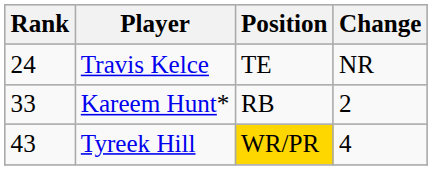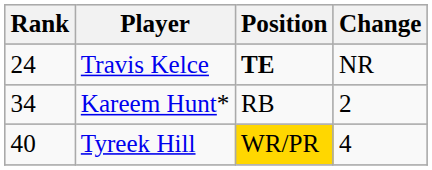(256, 64) normal -> (258, 64) bold
(23, 104) 33 -> (23, 104) 34
(23, 143) 43 -> (23, 143) 40
